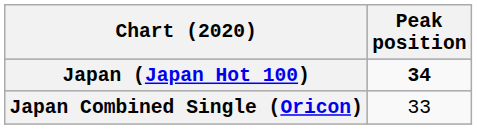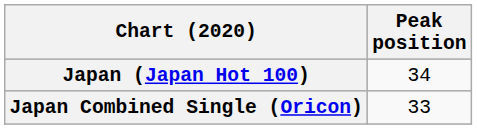(419, 75) bold -> (419, 75) normal
